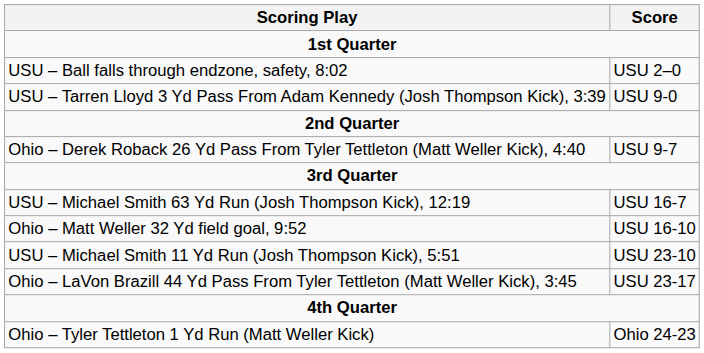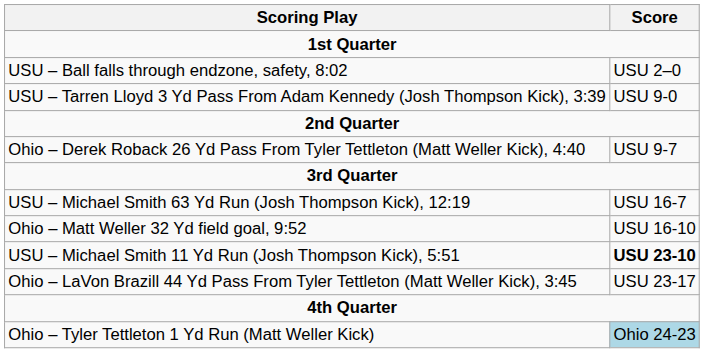(655, 255) normal -> (655, 255) bold
(655, 334) no background -> (655, 334) lightblue background
